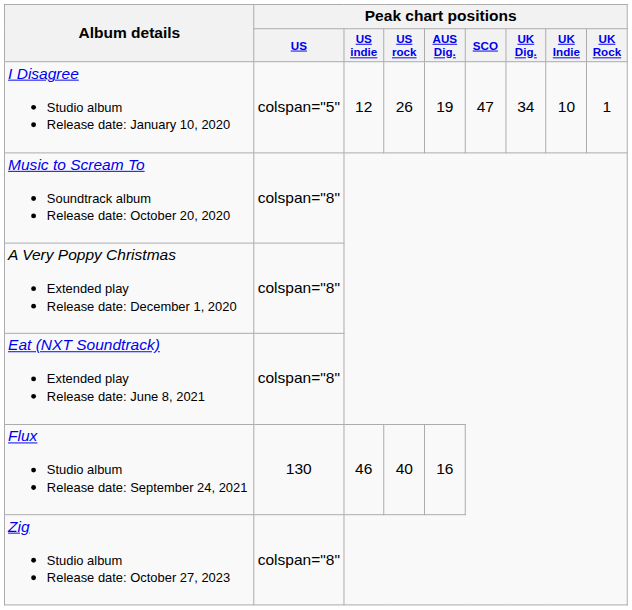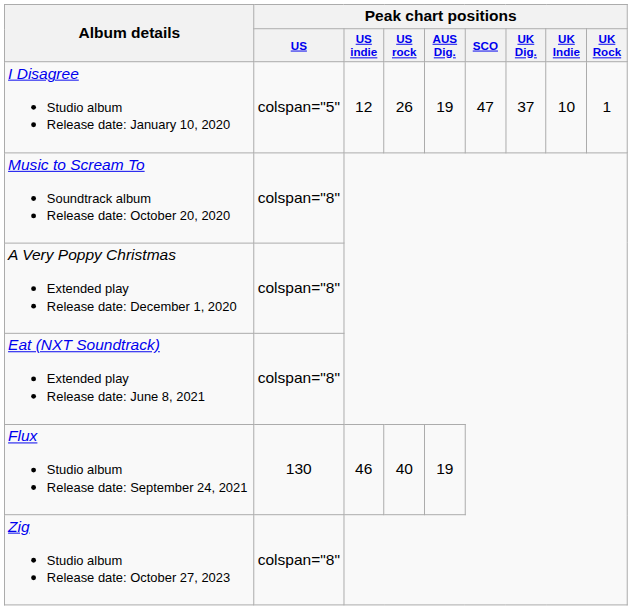(526, 107) 34 -> (526, 107) 37
(445, 469) 16 -> (445, 469) 19
